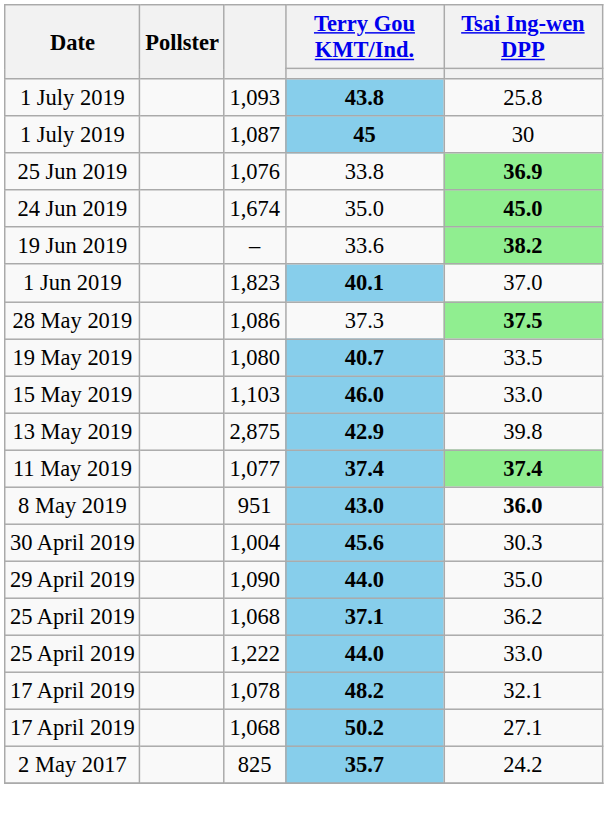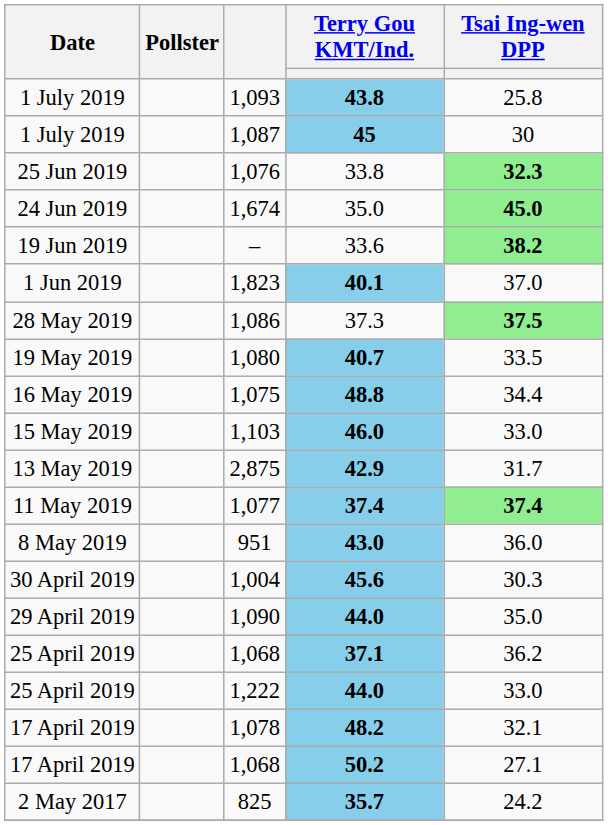(523, 171) 36.9 -> (523, 171) 32.3
+ row: (255, 394)
(523, 431) 39.8 -> (523, 468) 31.7
(523, 505) bold -> (523, 542) normal
